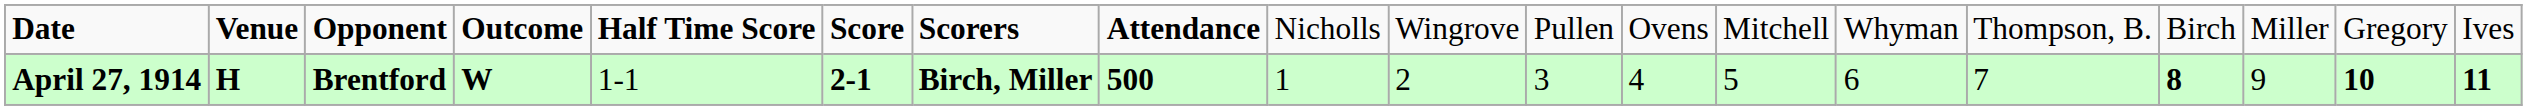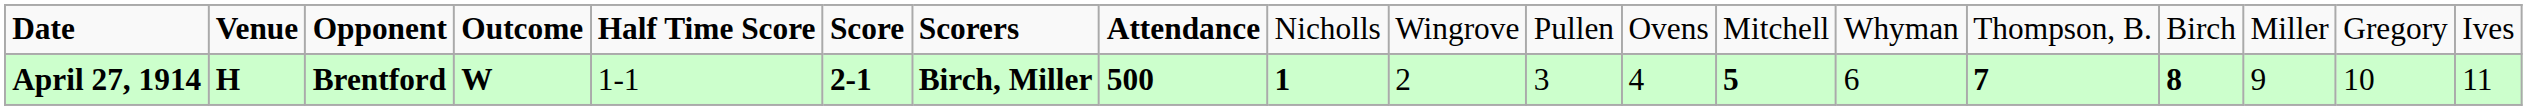(1282, 79) normal -> (1282, 79) bold
(1731, 79) normal -> (1731, 79) bold
(1981, 79) normal -> (1981, 79) bold
(2359, 79) bold -> (2359, 79) normal
(2477, 79) bold -> (2477, 79) normal
